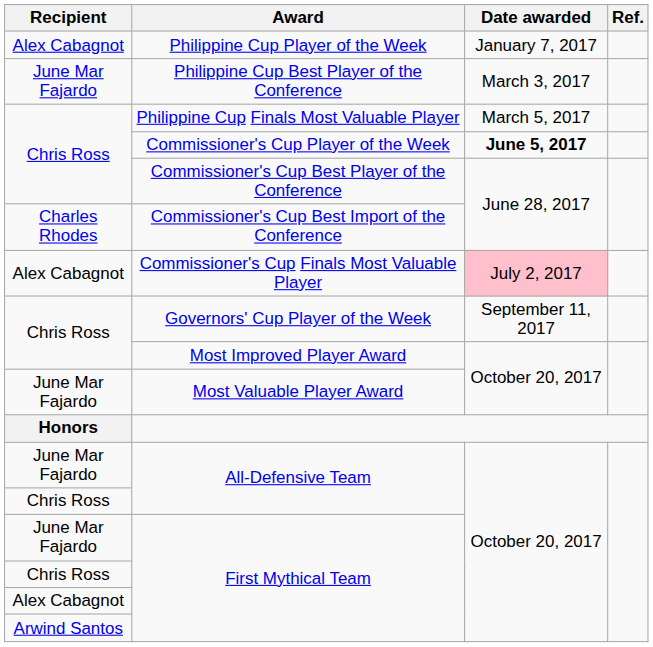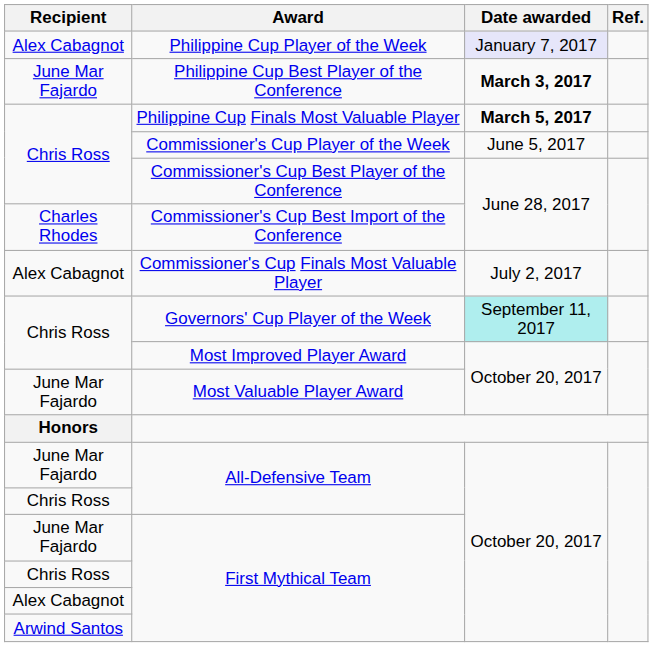(536, 44) no background -> (536, 44) lavender background
(536, 81) normal -> (536, 81) bold
(536, 117) normal -> (536, 117) bold
(536, 144) bold -> (536, 144) normal
(536, 273) pink background -> (536, 273) no background
(536, 318) no background -> (536, 318) paleturquoise background
